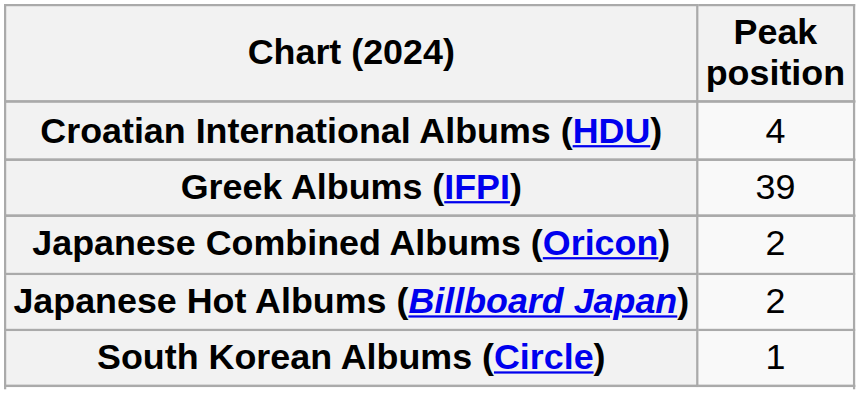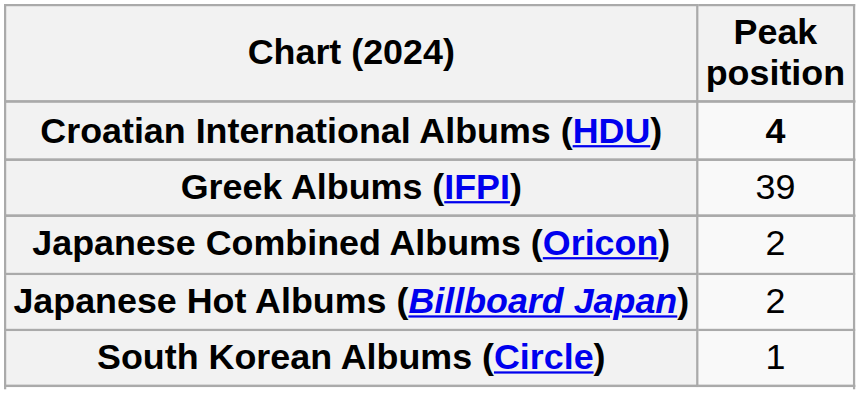(775, 130) normal -> (775, 130) bold
